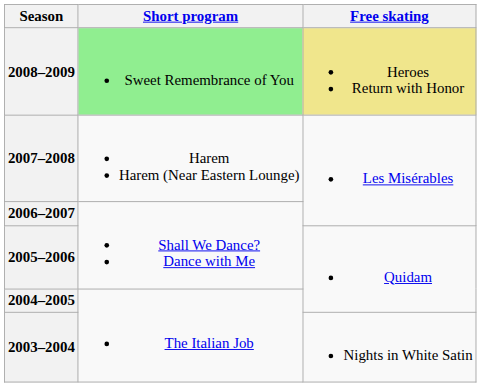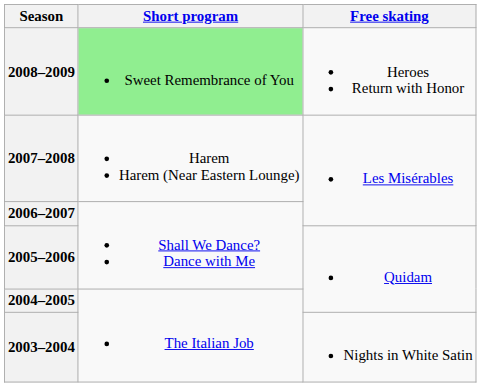(389, 80) khaki background -> (389, 80) no background
